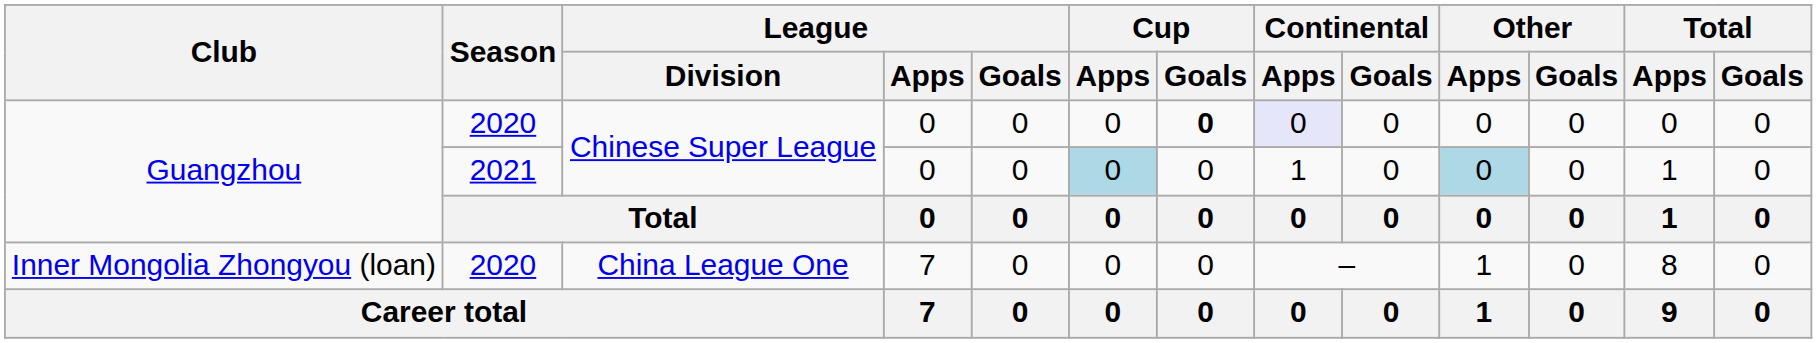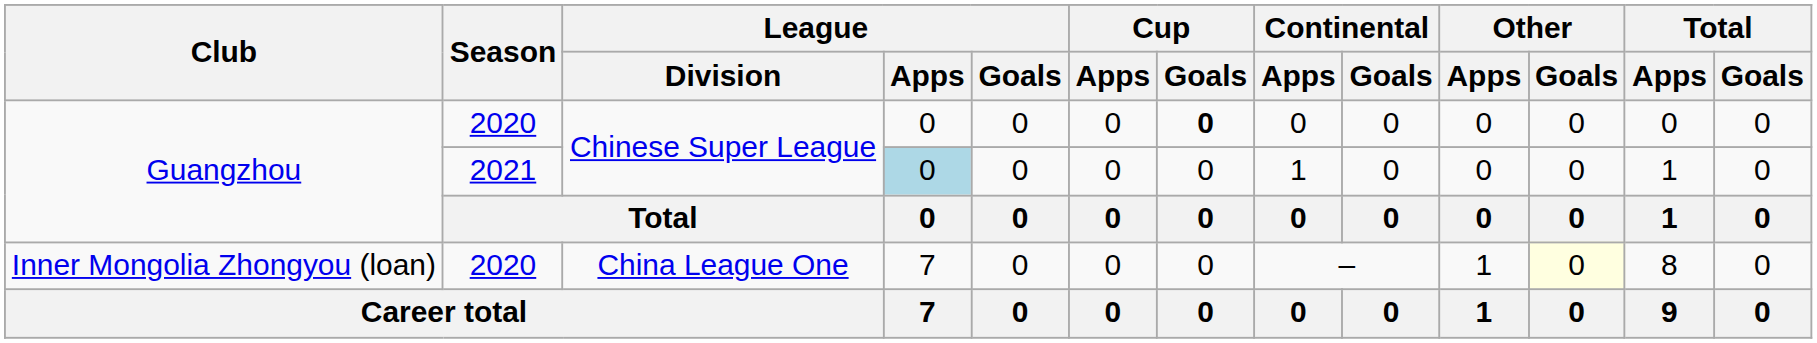(1298, 123) lavender background -> (1298, 123) no background
(927, 170) no background -> (927, 170) lightblue background
(1113, 170) lightblue background -> (1113, 170) no background
(1484, 170) lightblue background -> (1484, 170) no background
(1577, 265) no background -> (1577, 265) lightyellow background
